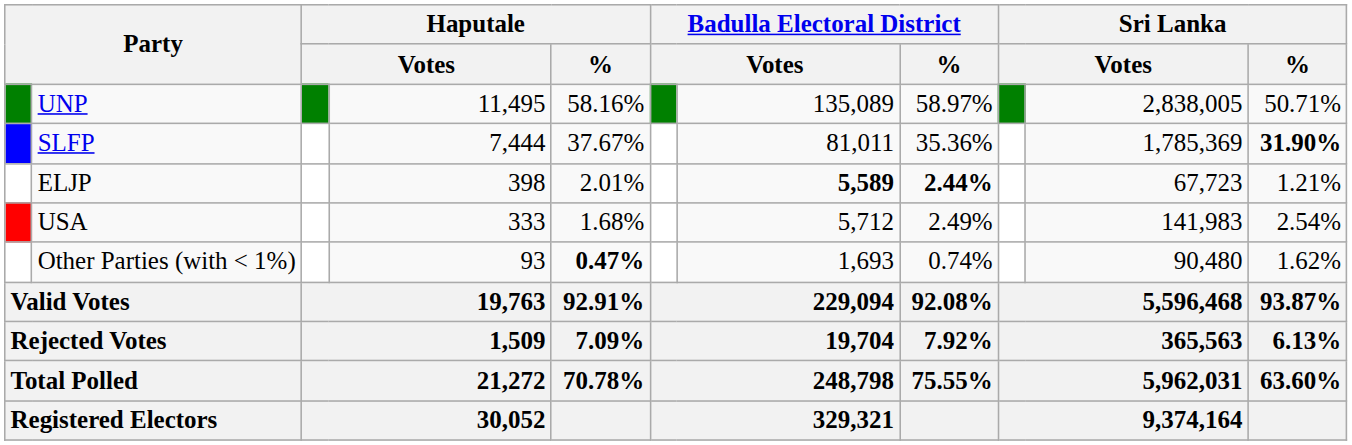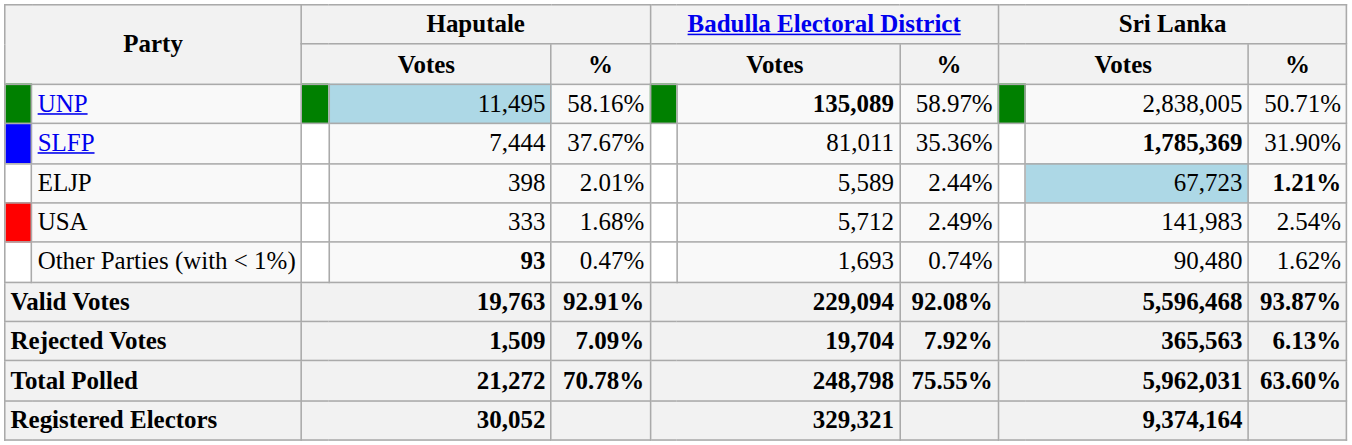(512, 103) no background -> (512, 103) lightblue background
(853, 103) normal -> (853, 103) bold
(1193, 143) normal -> (1193, 143) bold
(1301, 143) bold -> (1303, 143) normal
(866, 182) bold -> (866, 182) normal
(958, 182) bold -> (960, 182) normal
(1208, 182) no background -> (1208, 182) lightblue background
(1309, 182) normal -> (1307, 182) bold
(533, 261) normal -> (533, 261) bold
(610, 261) bold -> (612, 261) normal
